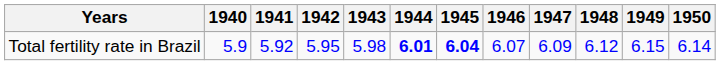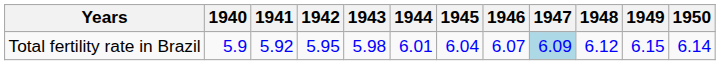(416, 45) bold -> (416, 45) normal
(462, 45) bold -> (462, 45) normal
(555, 45) no background -> (555, 45) lightblue background
